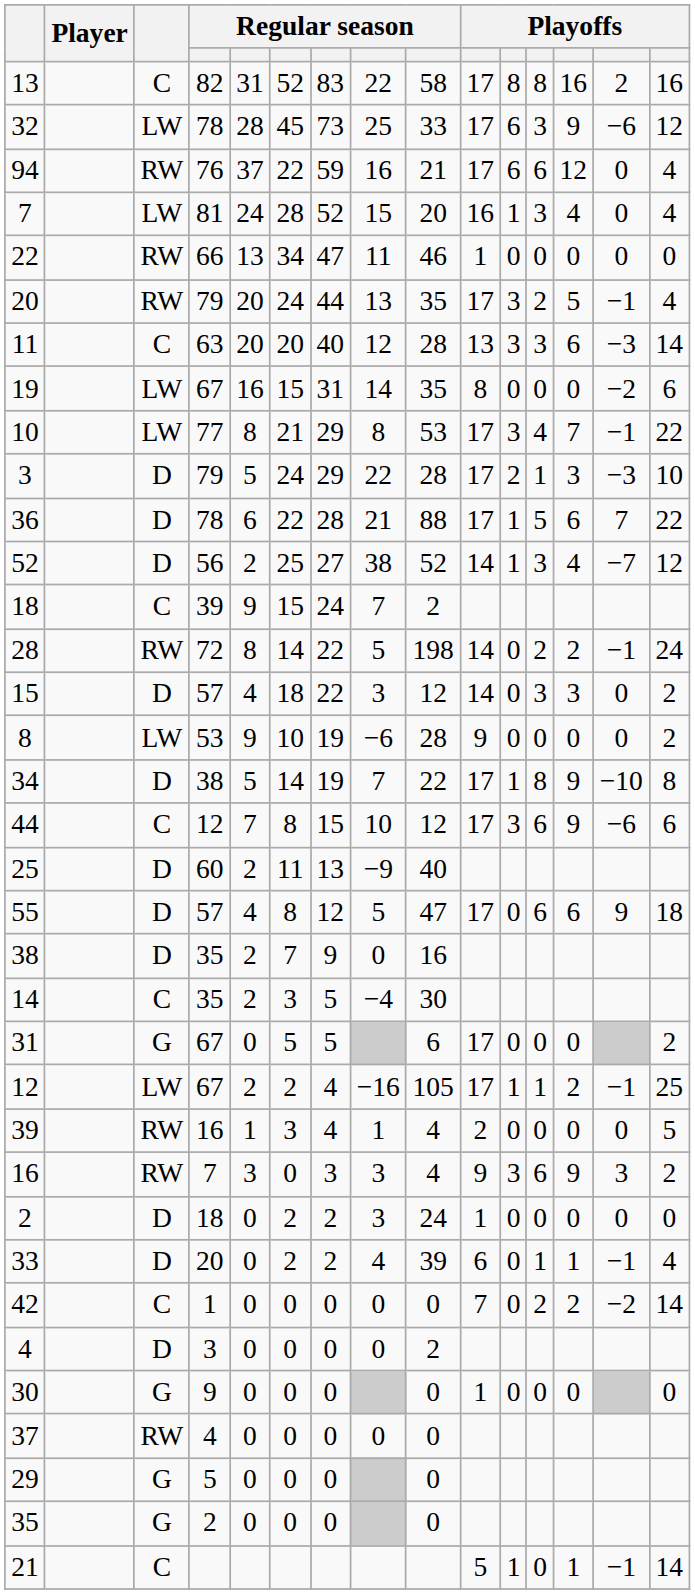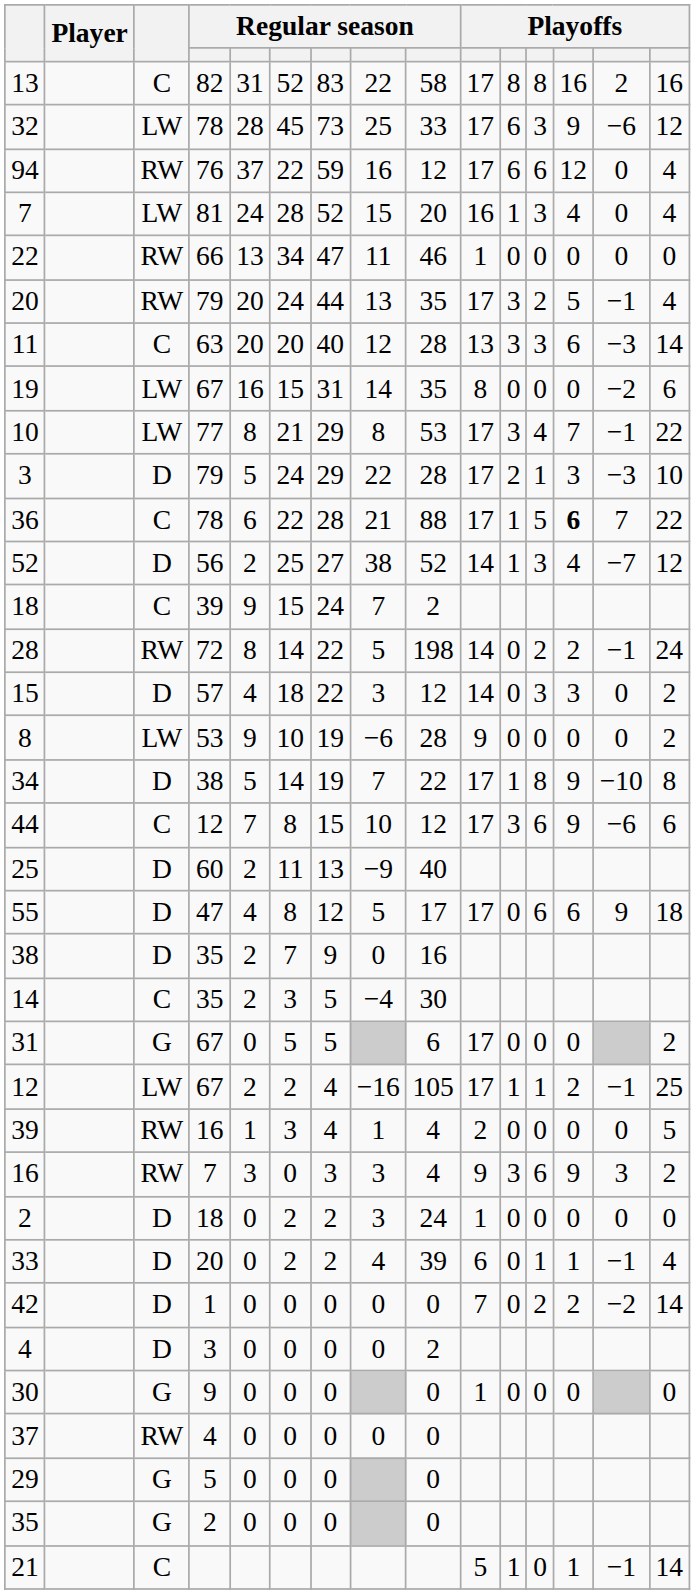(433, 169) 21 -> (433, 169) 12
(162, 519) D -> (162, 519) C
(573, 519) normal -> (573, 519) bold
(210, 911) 57 -> (210, 911) 47
(433, 911) 47 -> (433, 911) 17
(162, 1304) C -> (162, 1304) D
